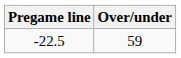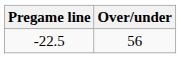(135, 40) 59 -> (135, 40) 56
